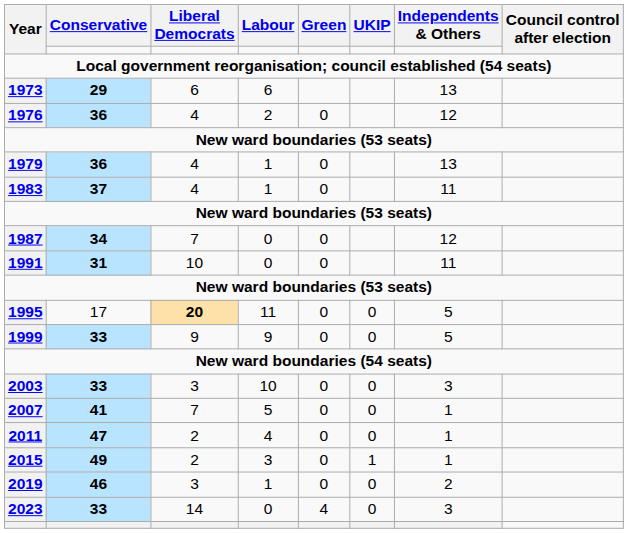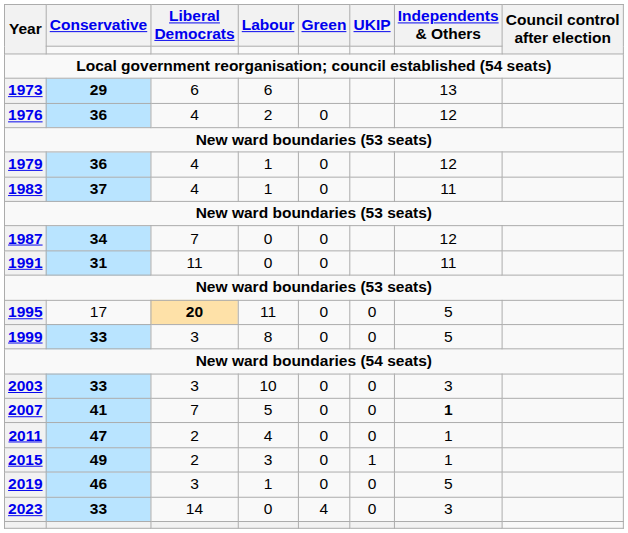(448, 164) 13 -> (448, 164) 12
(194, 262) 10 -> (194, 262) 11
(194, 336) 9 -> (194, 336) 3
(268, 336) 9 -> (268, 336) 8
(448, 410) normal -> (448, 410) bold
(448, 484) 2 -> (448, 484) 5
